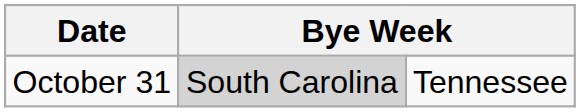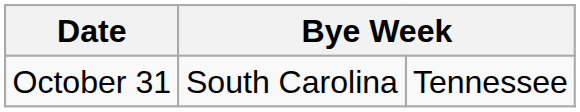(292, 81) lightgrey background -> (292, 81) no background
